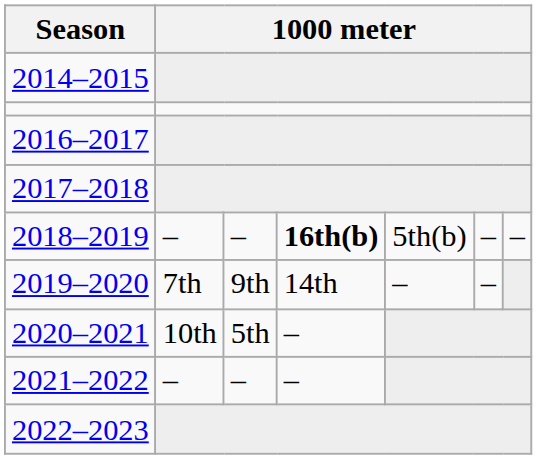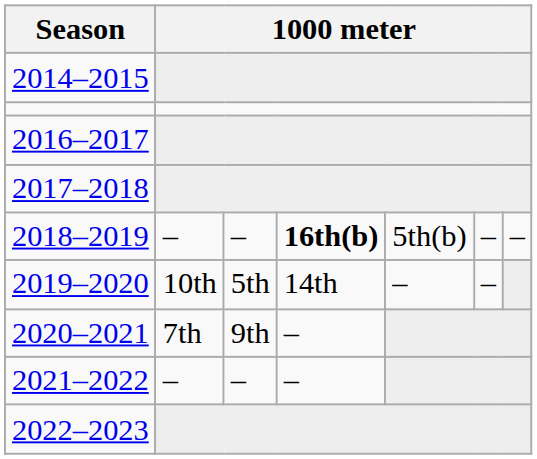(182, 284) 7th -> (190, 284) 10th
(250, 284) 9th -> (250, 284) 5th
(190, 332) 10th -> (182, 332) 7th
(250, 332) 5th -> (250, 332) 9th
